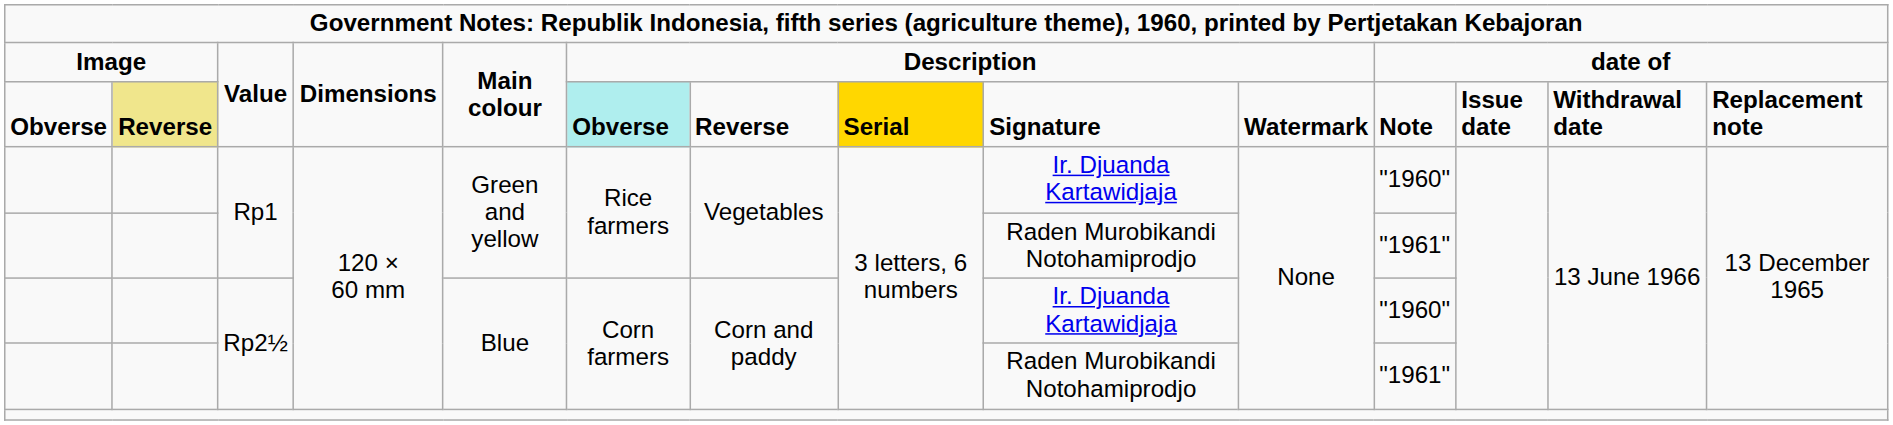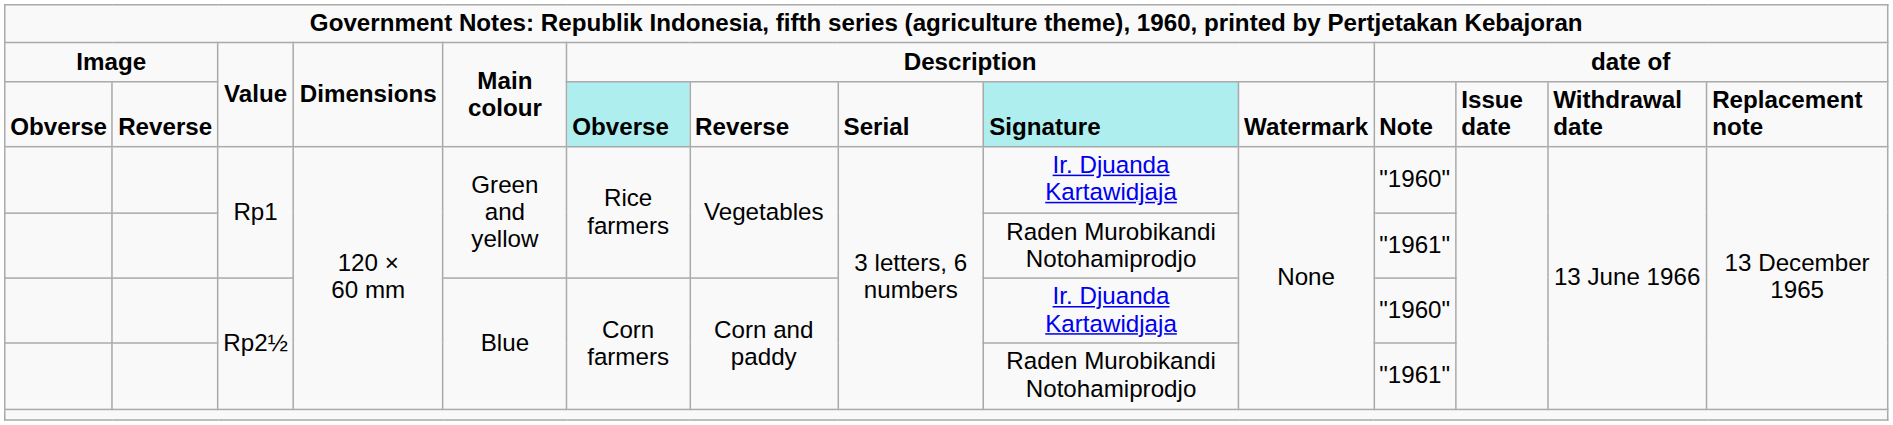(165, 127) khaki background -> (165, 127) no background
(876, 127) gold background -> (876, 127) no background
(1045, 127) no background -> (1045, 127) paleturquoise background
